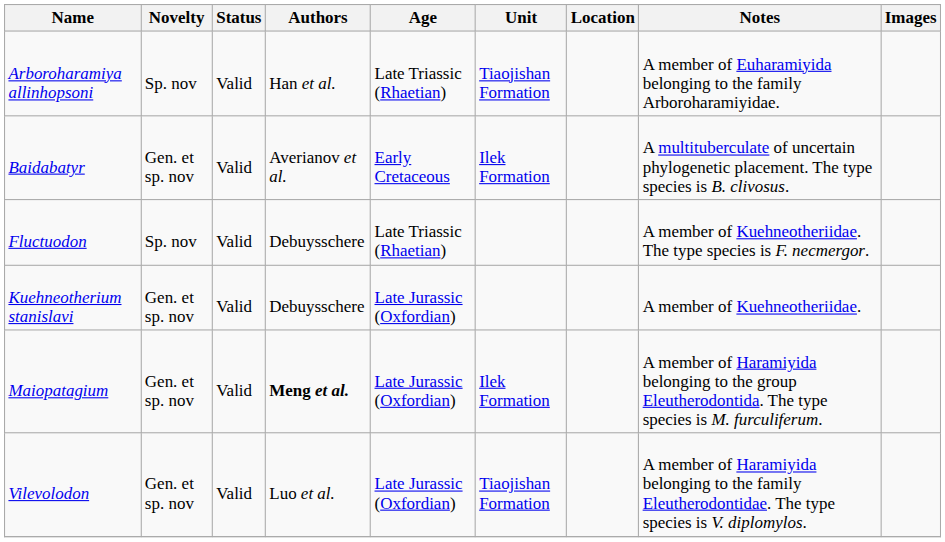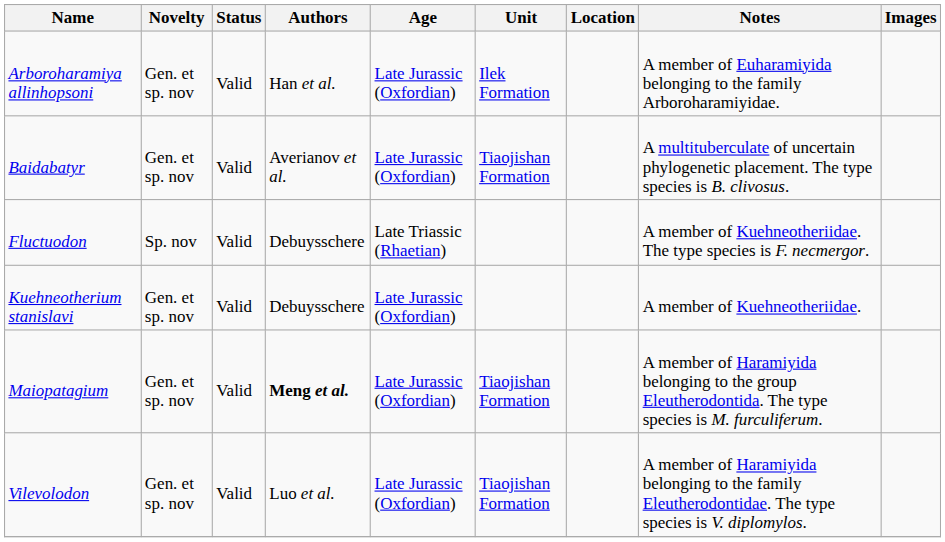(171, 83) Sp. nov -> (169, 83) Gen. et sp. nov
(418, 83) Late Triassic (Rhaetian) -> (419, 83) Late Jurassic (Oxfordian)
(515, 83) Tiaojishan Formation -> (514, 83) Ilek Formation
(412, 167) Early Cretaceous -> (419, 167) Late Jurassic (Oxfordian)
(514, 167) Ilek Formation -> (515, 167) Tiaojishan Formation
(514, 390) Ilek Formation -> (515, 390) Tiaojishan Formation
